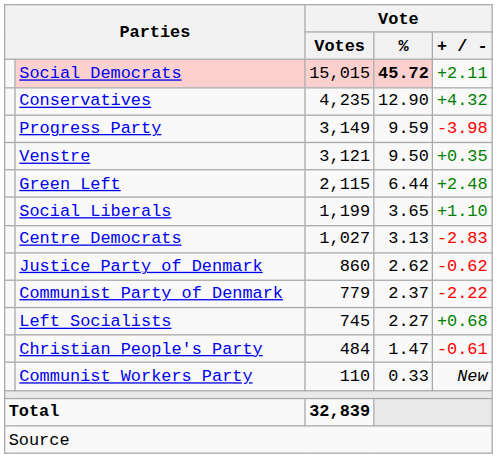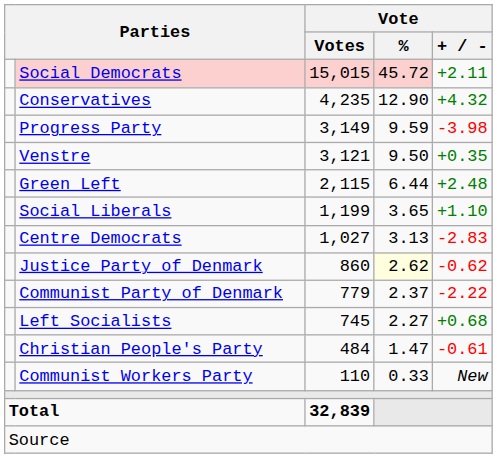(403, 74) bold -> (403, 74) normal
(409, 266) no background -> (409, 266) lightyellow background
